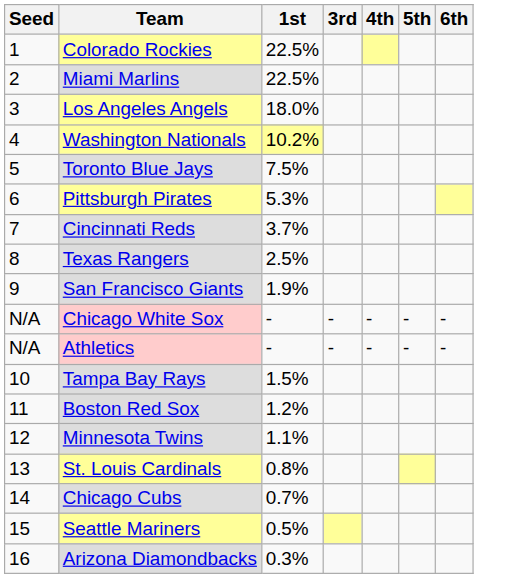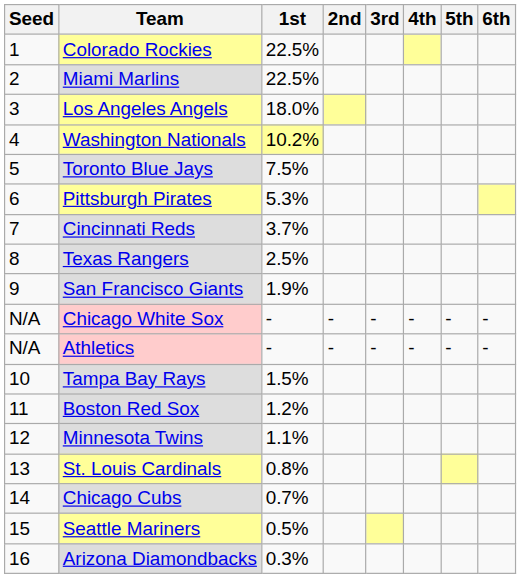+ column: (345, 19)
